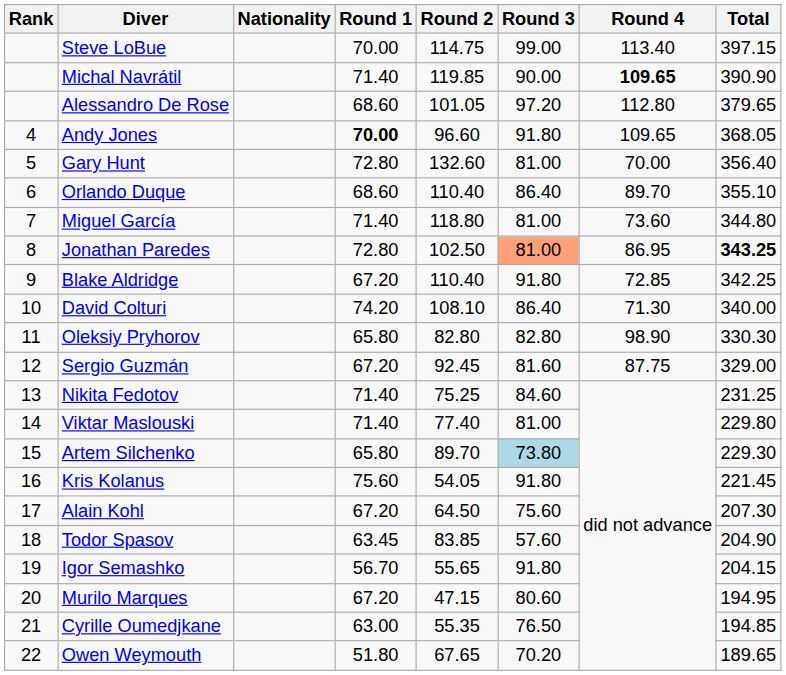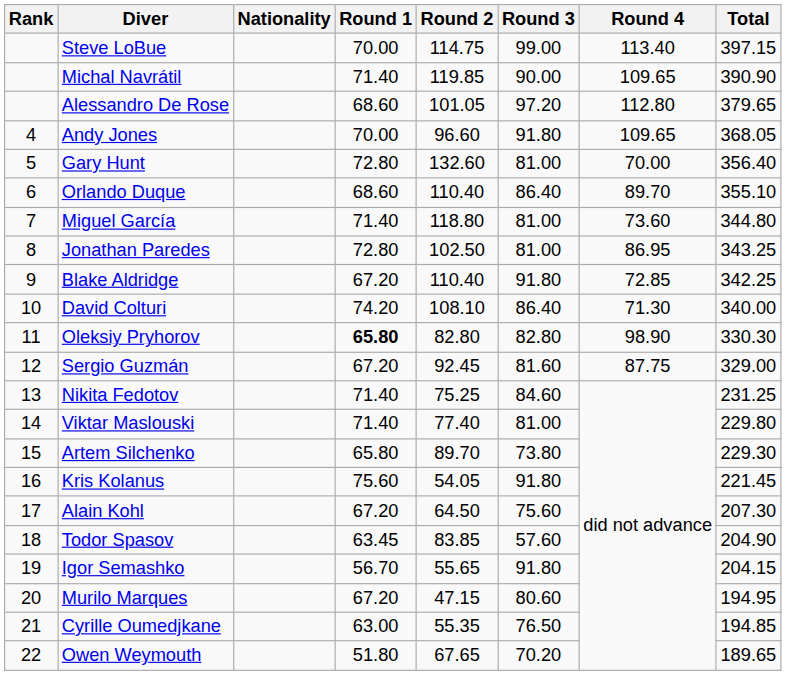(648, 76) bold -> (648, 76) normal
(376, 134) bold -> (376, 134) normal
(538, 250) lightsalmon background -> (538, 250) no background
(748, 250) bold -> (748, 250) normal
(376, 337) normal -> (376, 337) bold
(538, 452) lightblue background -> (538, 452) no background
